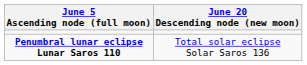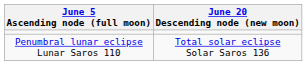(79, 47) bold -> (79, 47) normal
